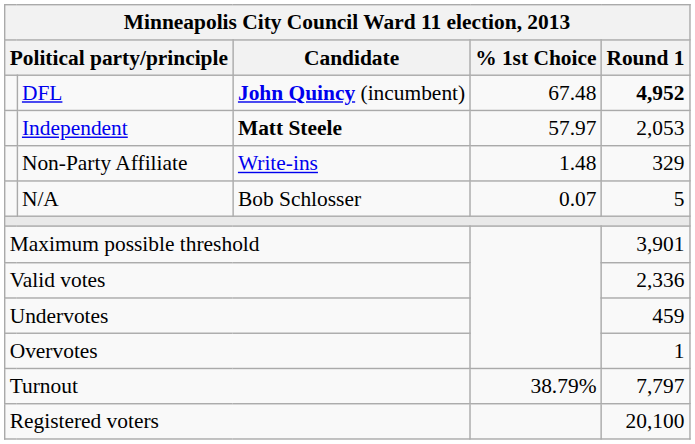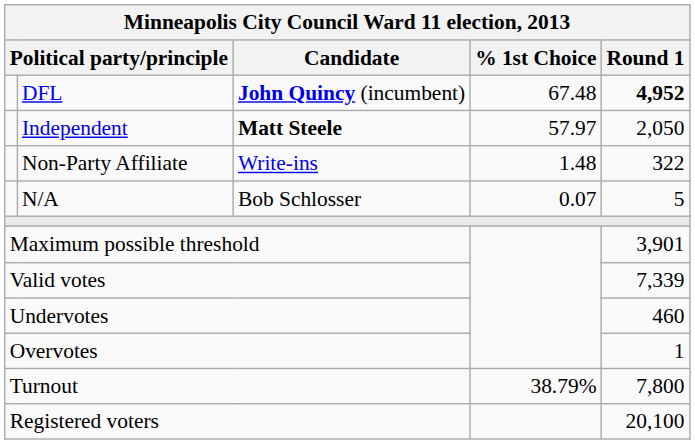(660, 128) 2,053 -> (660, 128) 2,050
(668, 163) 329 -> (668, 163) 322
(660, 279) 2,336 -> (660, 279) 7,339
(668, 315) 459 -> (668, 315) 460
(660, 385) 7,797 -> (660, 385) 7,800
